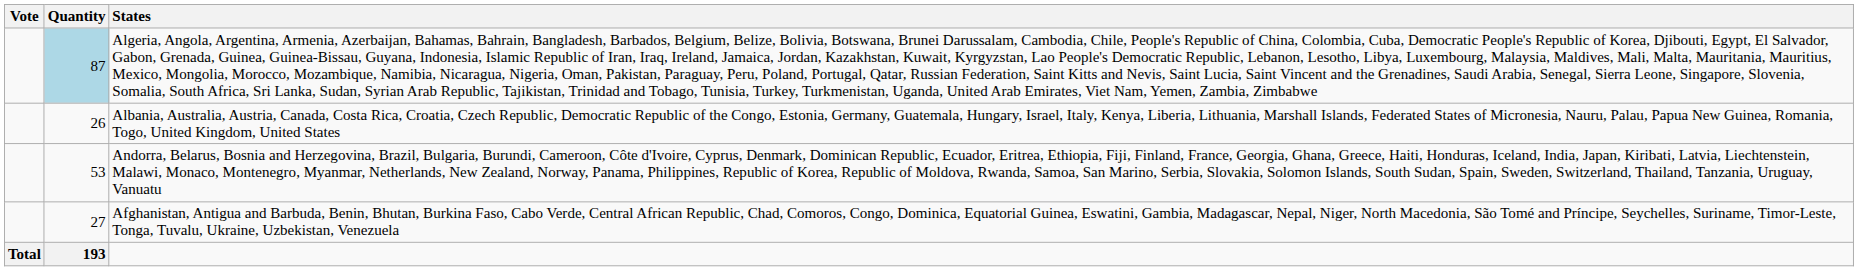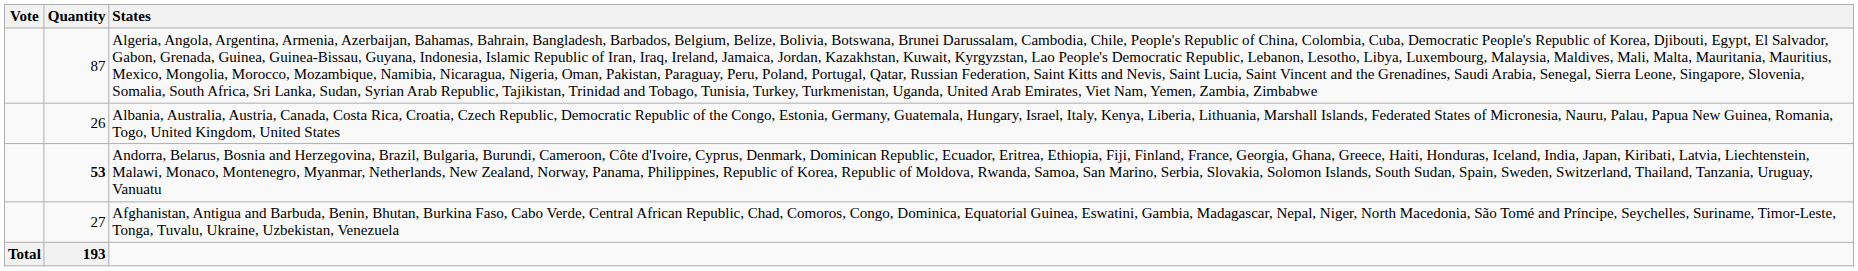(98, 65) lightblue background -> (98, 65) no background
(98, 172) normal -> (98, 172) bold
